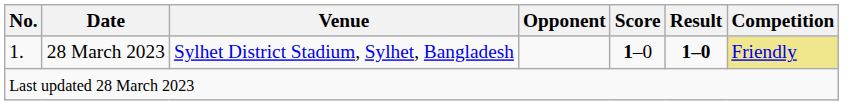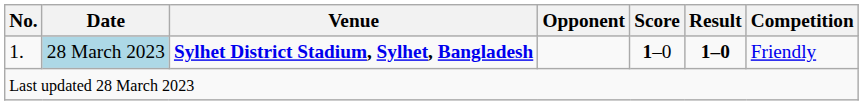(106, 51) no background -> (106, 51) lightblue background
(344, 51) normal -> (354, 51) bold
(764, 51) khaki background -> (783, 51) no background
